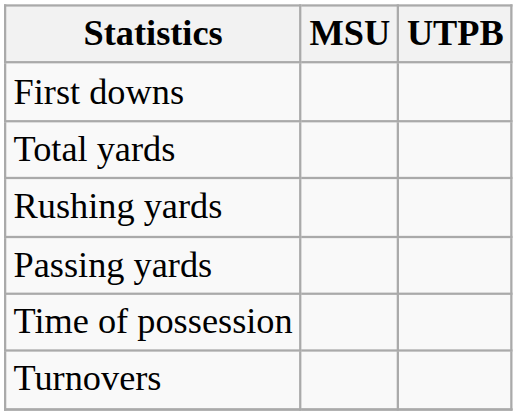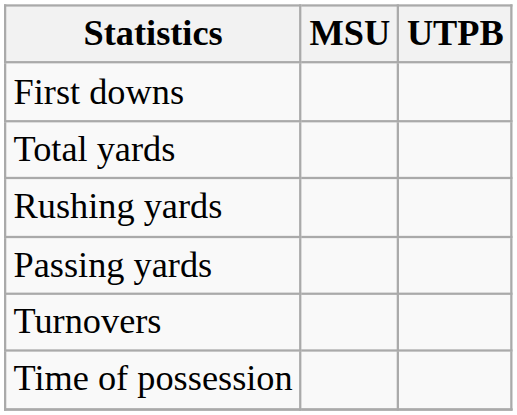rows swapped: (88, 379) <-> (153, 321)
